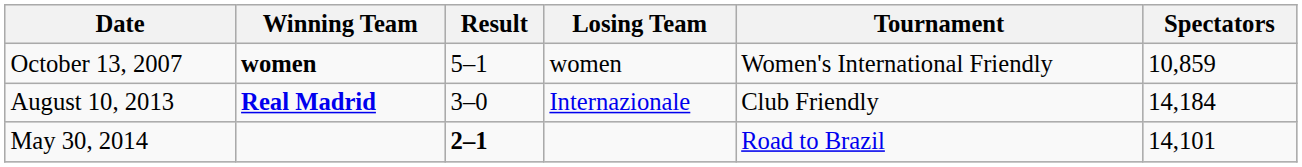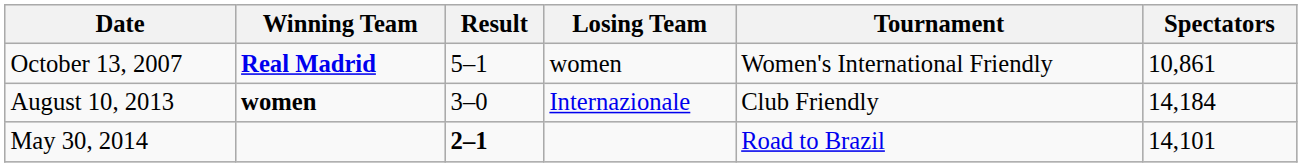(279, 63) women -> (308, 63) Real Madrid
(1182, 63) 10,859 -> (1182, 63) 10,861
(308, 102) Real Madrid -> (279, 102) women
